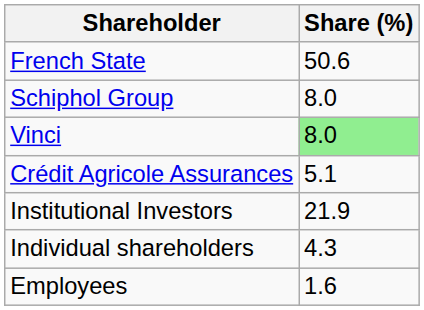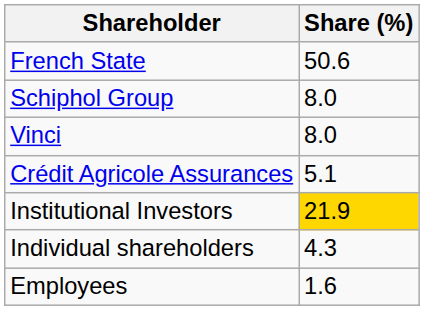(321, 135) lightgreen background -> (321, 135) no background
(327, 211) no background -> (327, 211) gold background
